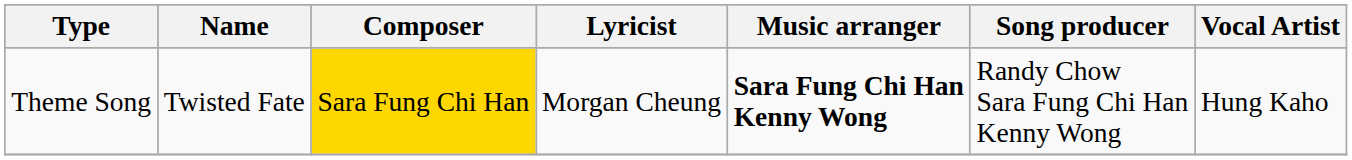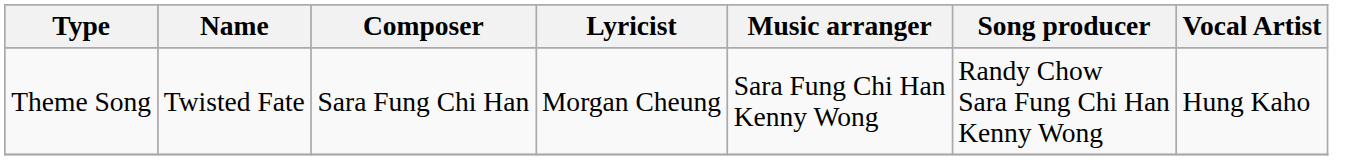(423, 100) gold background -> (423, 100) no background
(849, 100) bold -> (840, 100) normal
